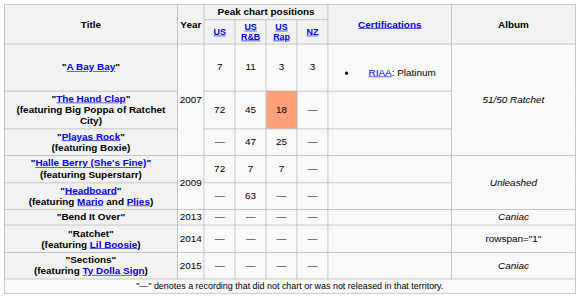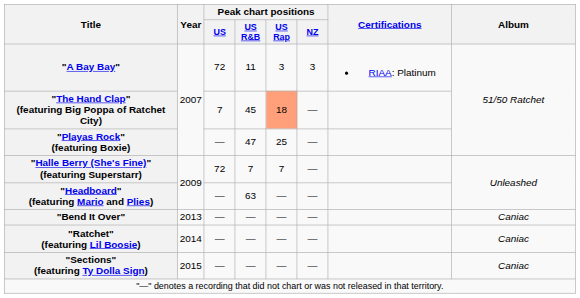(220, 67) 7 -> (220, 67) 72
(220, 110) 72 -> (220, 110) 7
(513, 238) rowspan="1" -> (513, 238) Caniac
